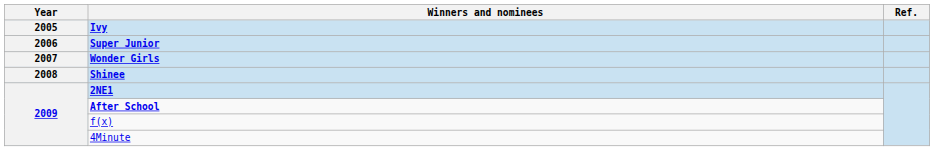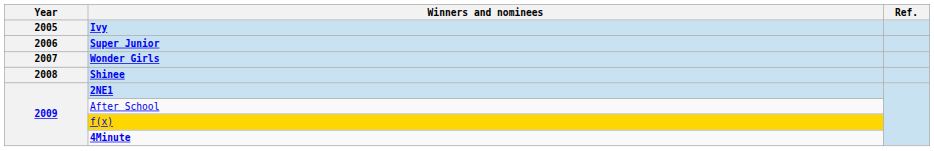(125, 106) bold -> (125, 106) normal
(102, 122) no background -> (102, 122) gold background
(110, 138) normal -> (110, 138) bold
